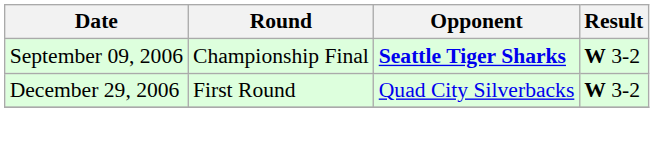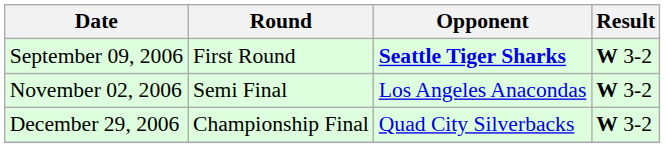(281, 55) Championship Final -> (244, 55) First Round
+ row: (96, 90)
(244, 90) First Round -> (281, 124) Championship Final
